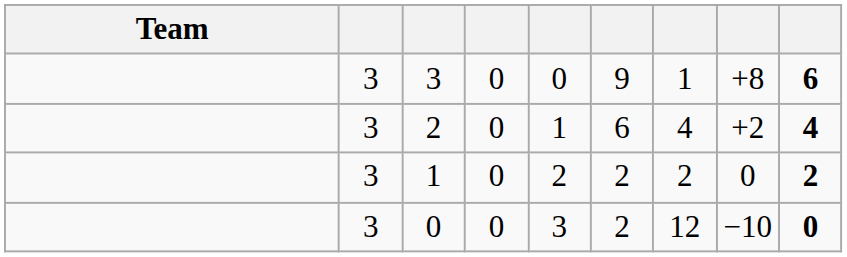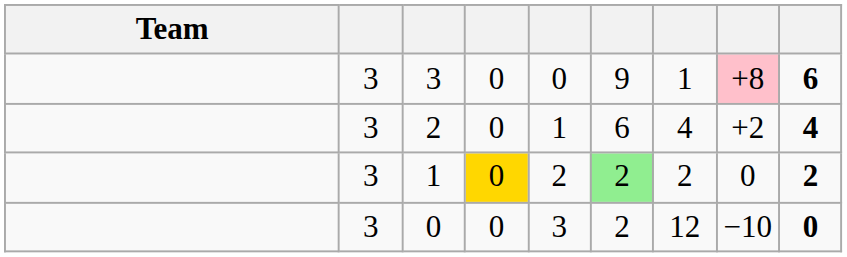(748, 78) no background -> (748, 78) pink background
(496, 176) no background -> (496, 176) gold background
(622, 176) no background -> (622, 176) lightgreen background
